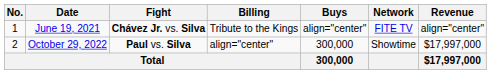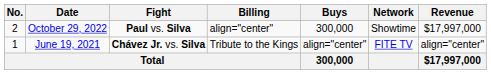rows swapped: (67, 28) <-> (67, 45)
